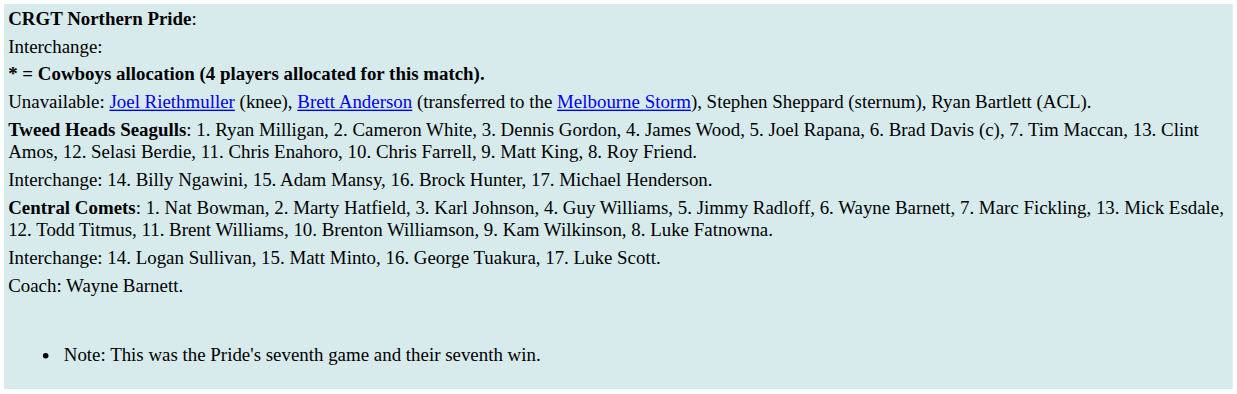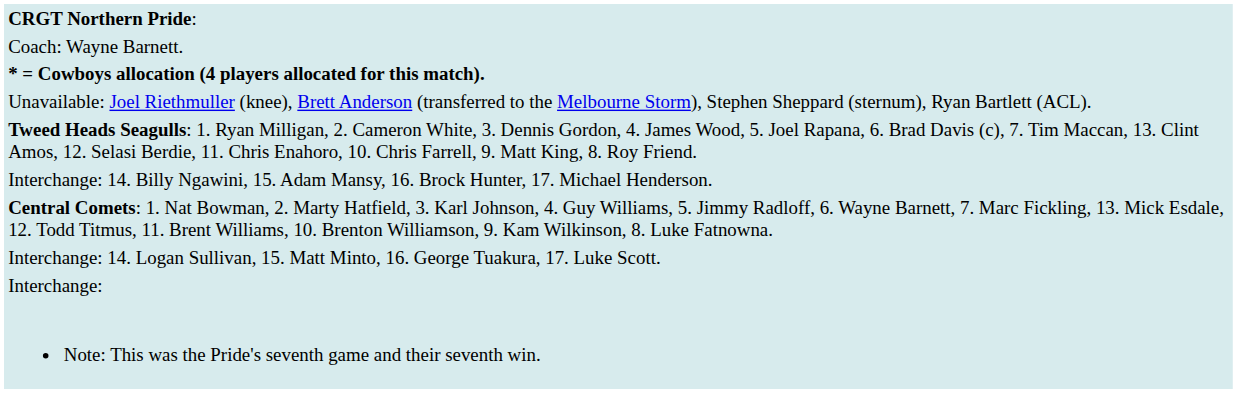(55, 46) Interchange: -> (96, 46) Coach: Wayne Barnett.
(96, 285) Coach: Wayne Barnett. -> (55, 285) Interchange:
